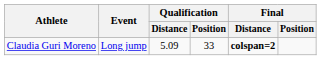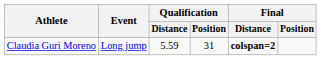(169, 46) 5.09 -> (169, 46) 5.59
(209, 46) 33 -> (209, 46) 31
